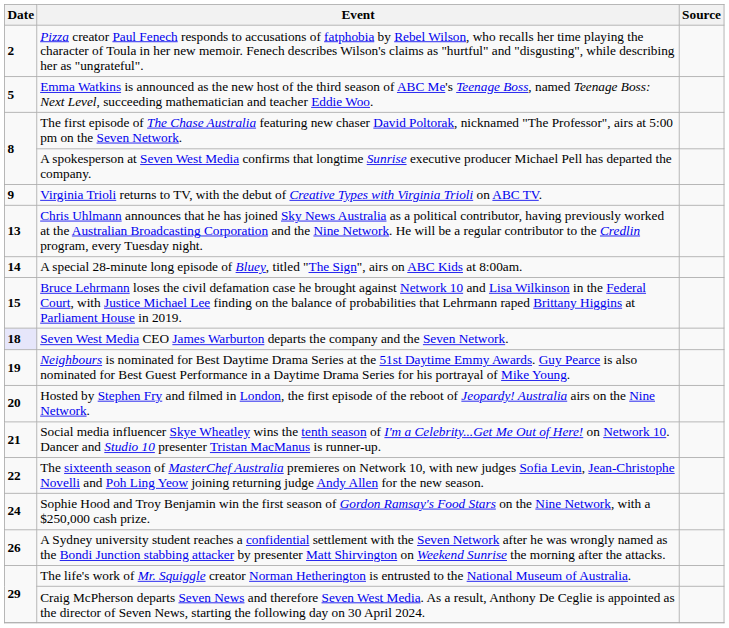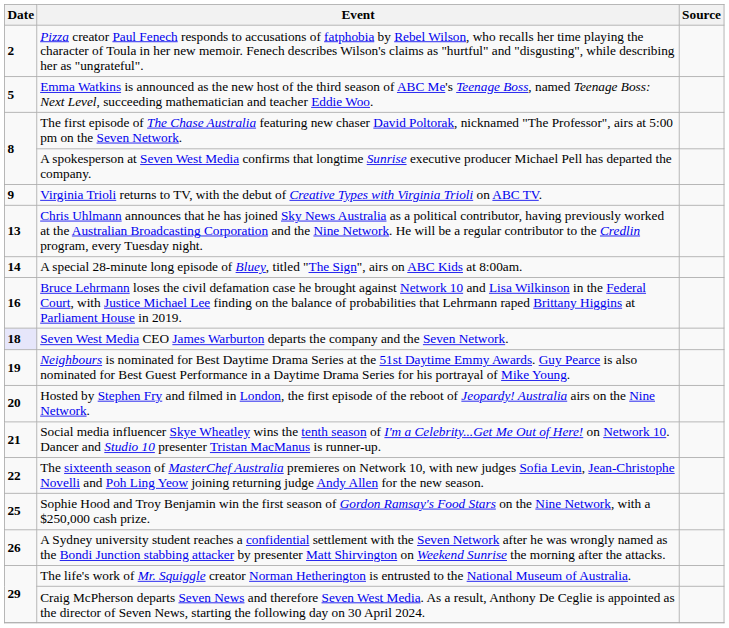(14, 303) 15 -> (14, 303) 16
(14, 511) 24 -> (14, 511) 25
